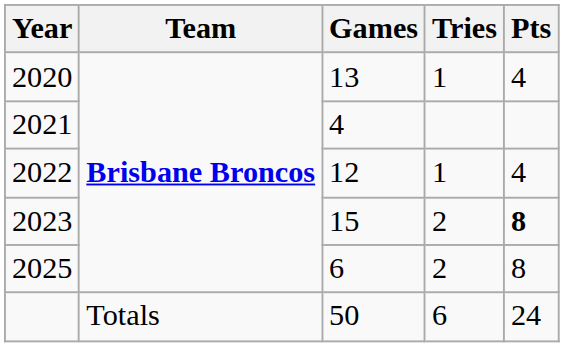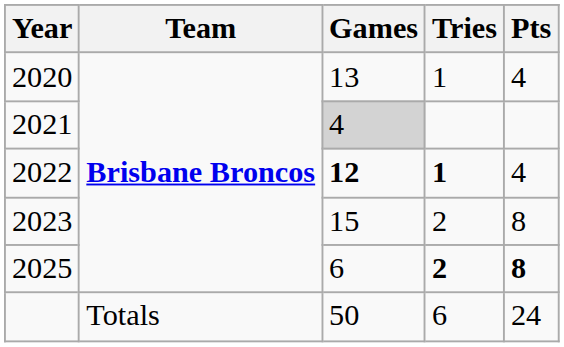(337, 124) no background -> (337, 124) lightgrey background
(344, 172) normal -> (344, 172) bold
(440, 172) normal -> (440, 172) bold
(518, 220) bold -> (518, 220) normal
(440, 268) normal -> (440, 268) bold
(518, 268) normal -> (518, 268) bold
